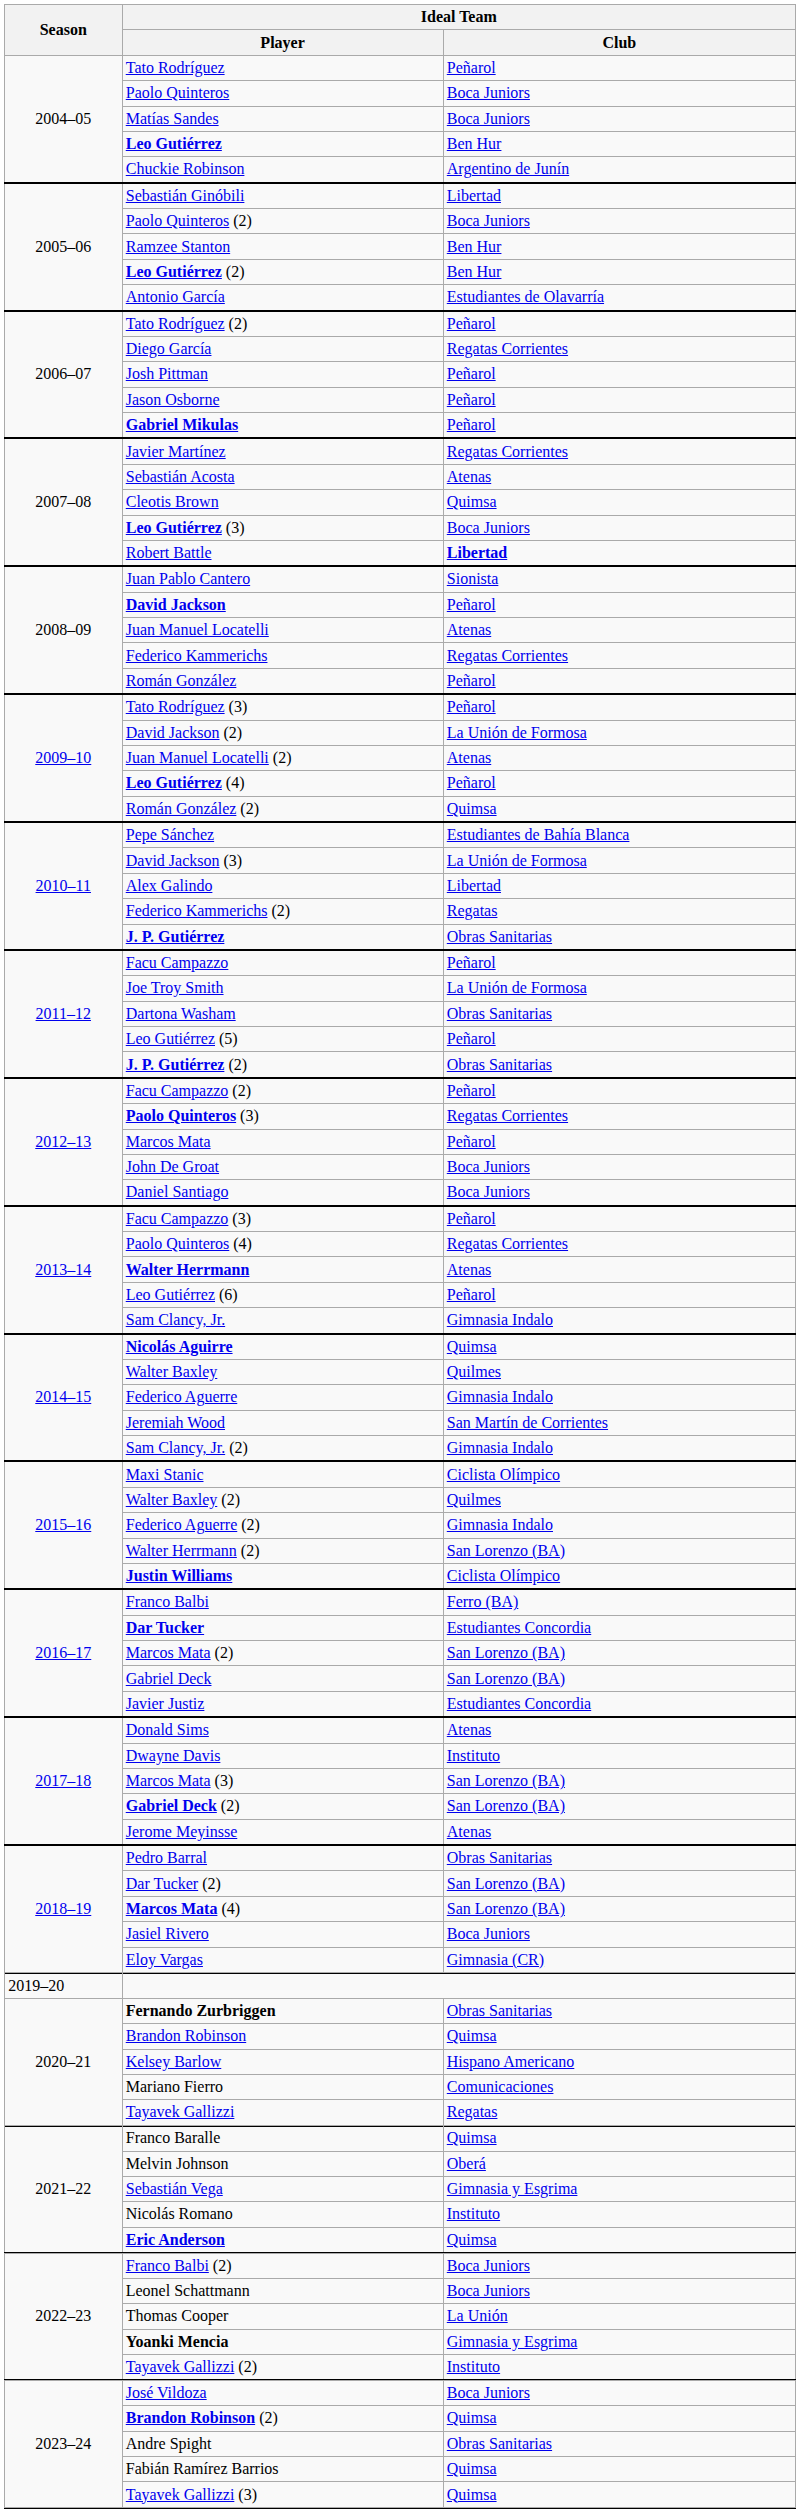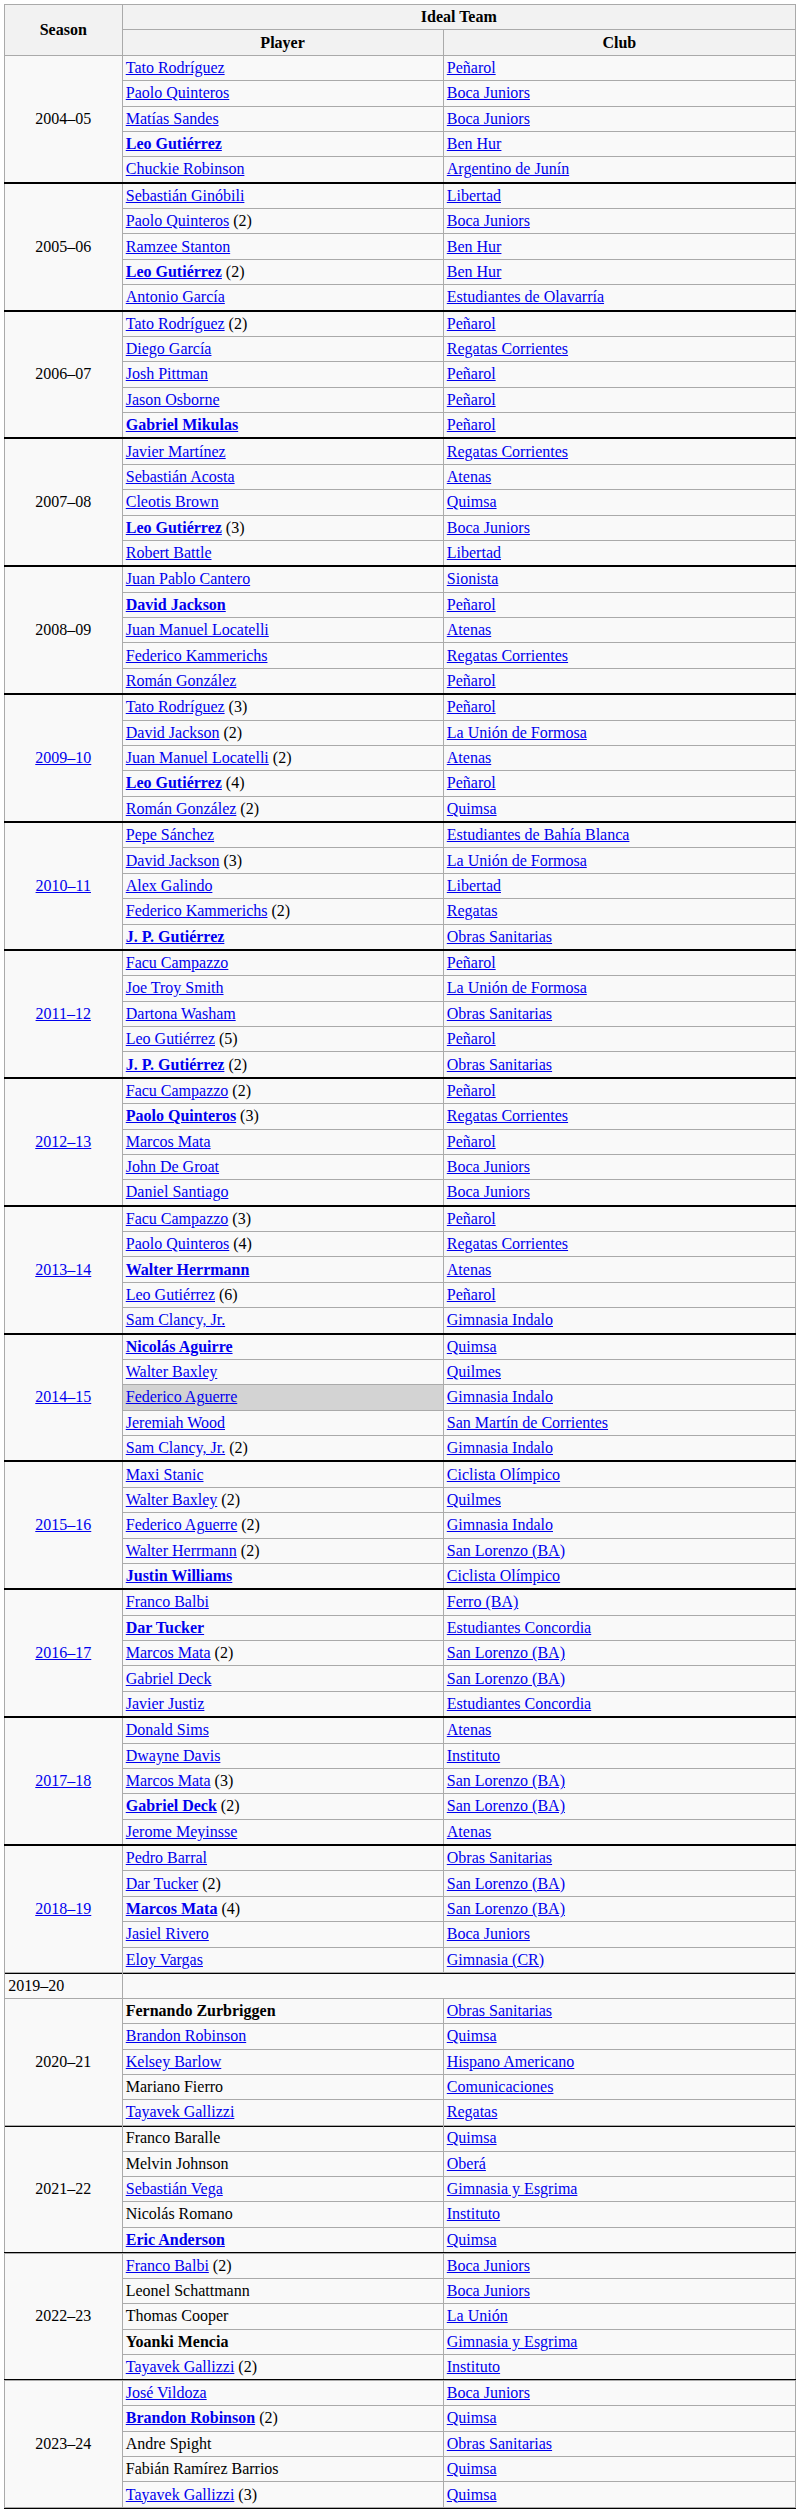(477, 553) bold -> (474, 553) normal
(181, 1397) no background -> (181, 1397) lightgrey background
